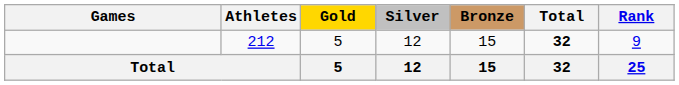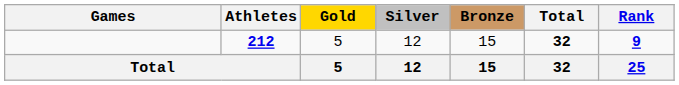(261, 42) normal -> (261, 42) bold
(636, 42) normal -> (636, 42) bold
